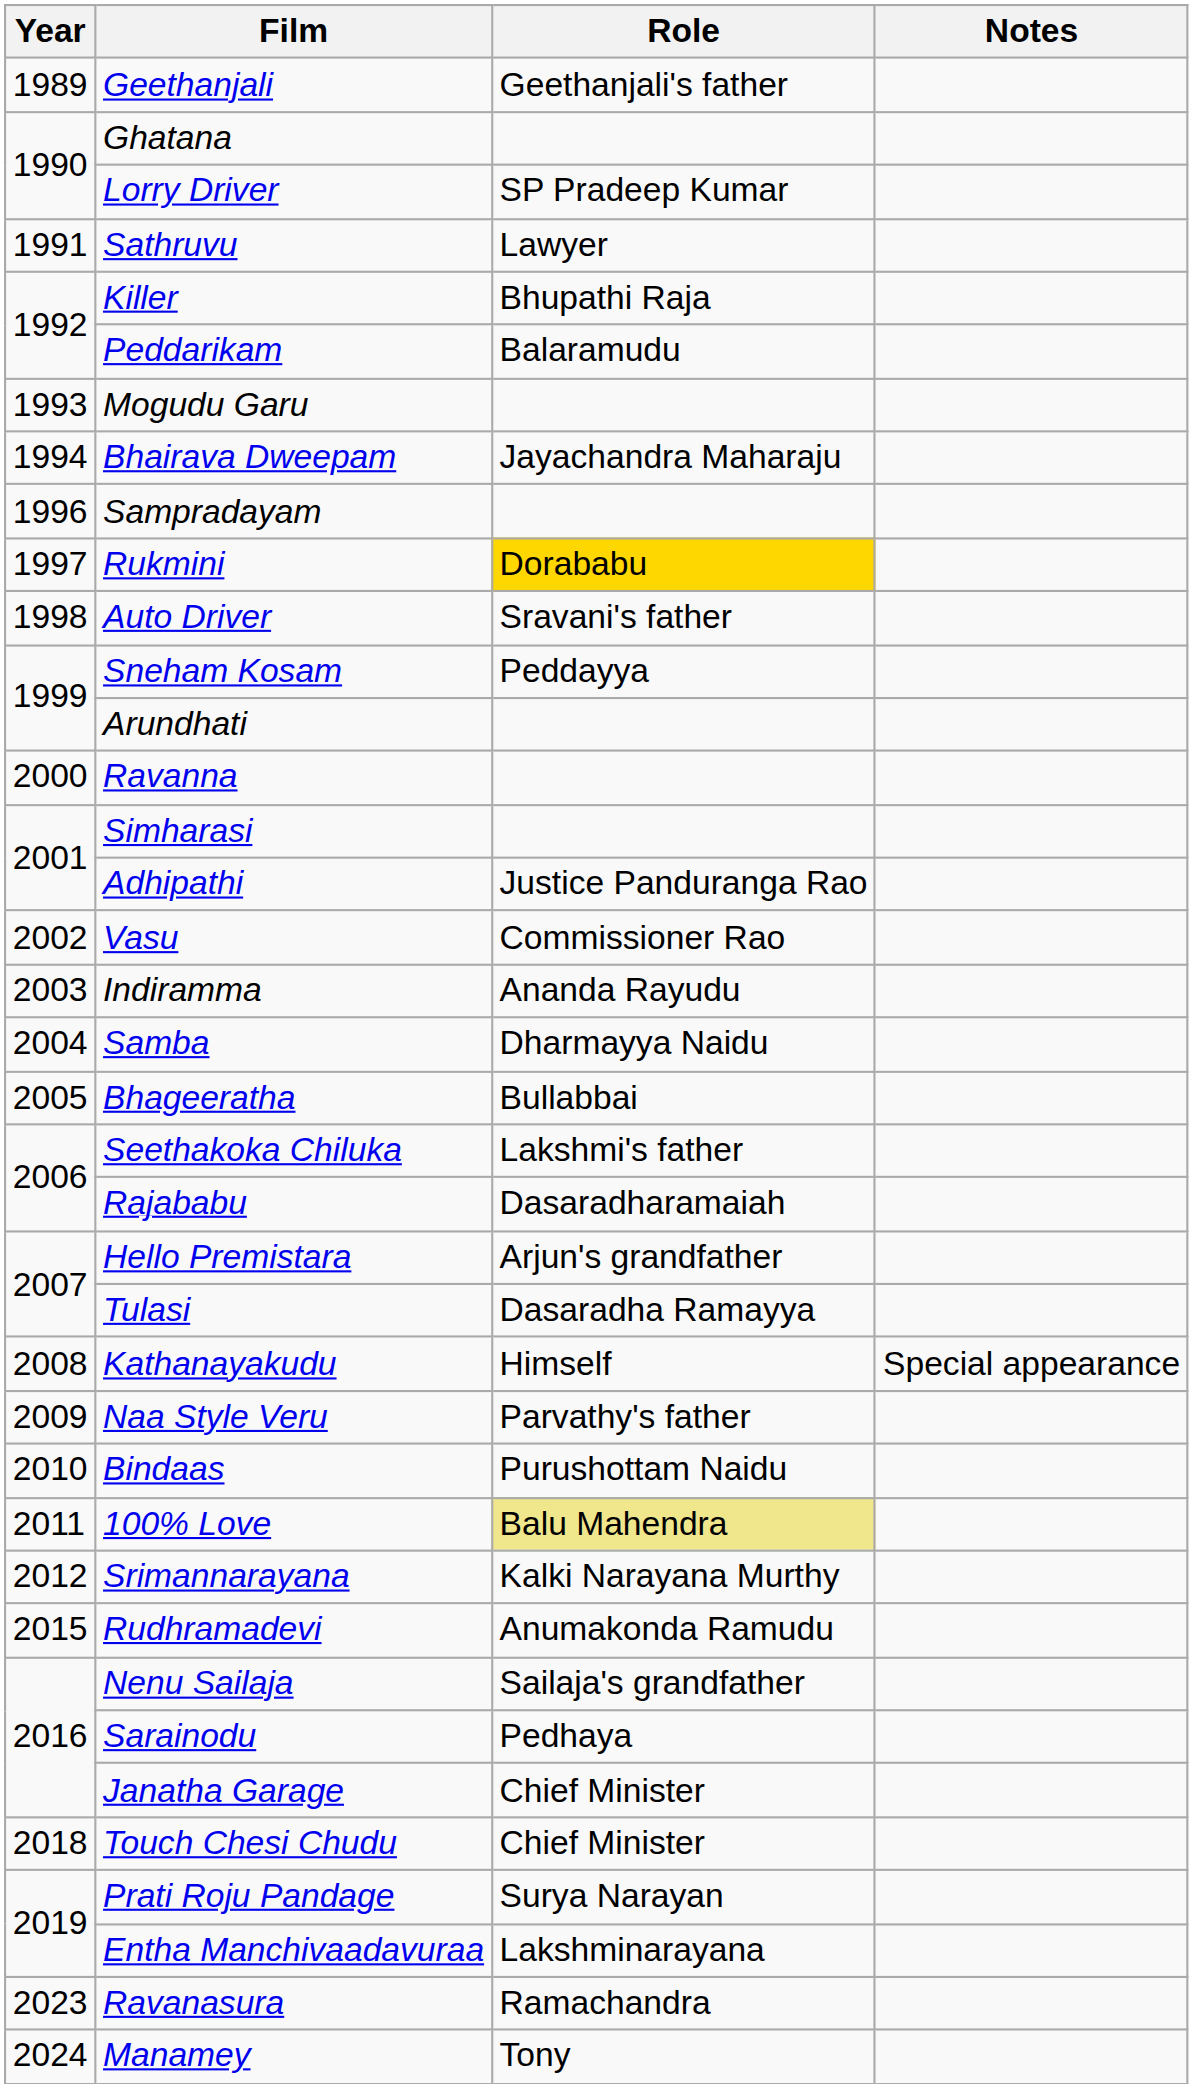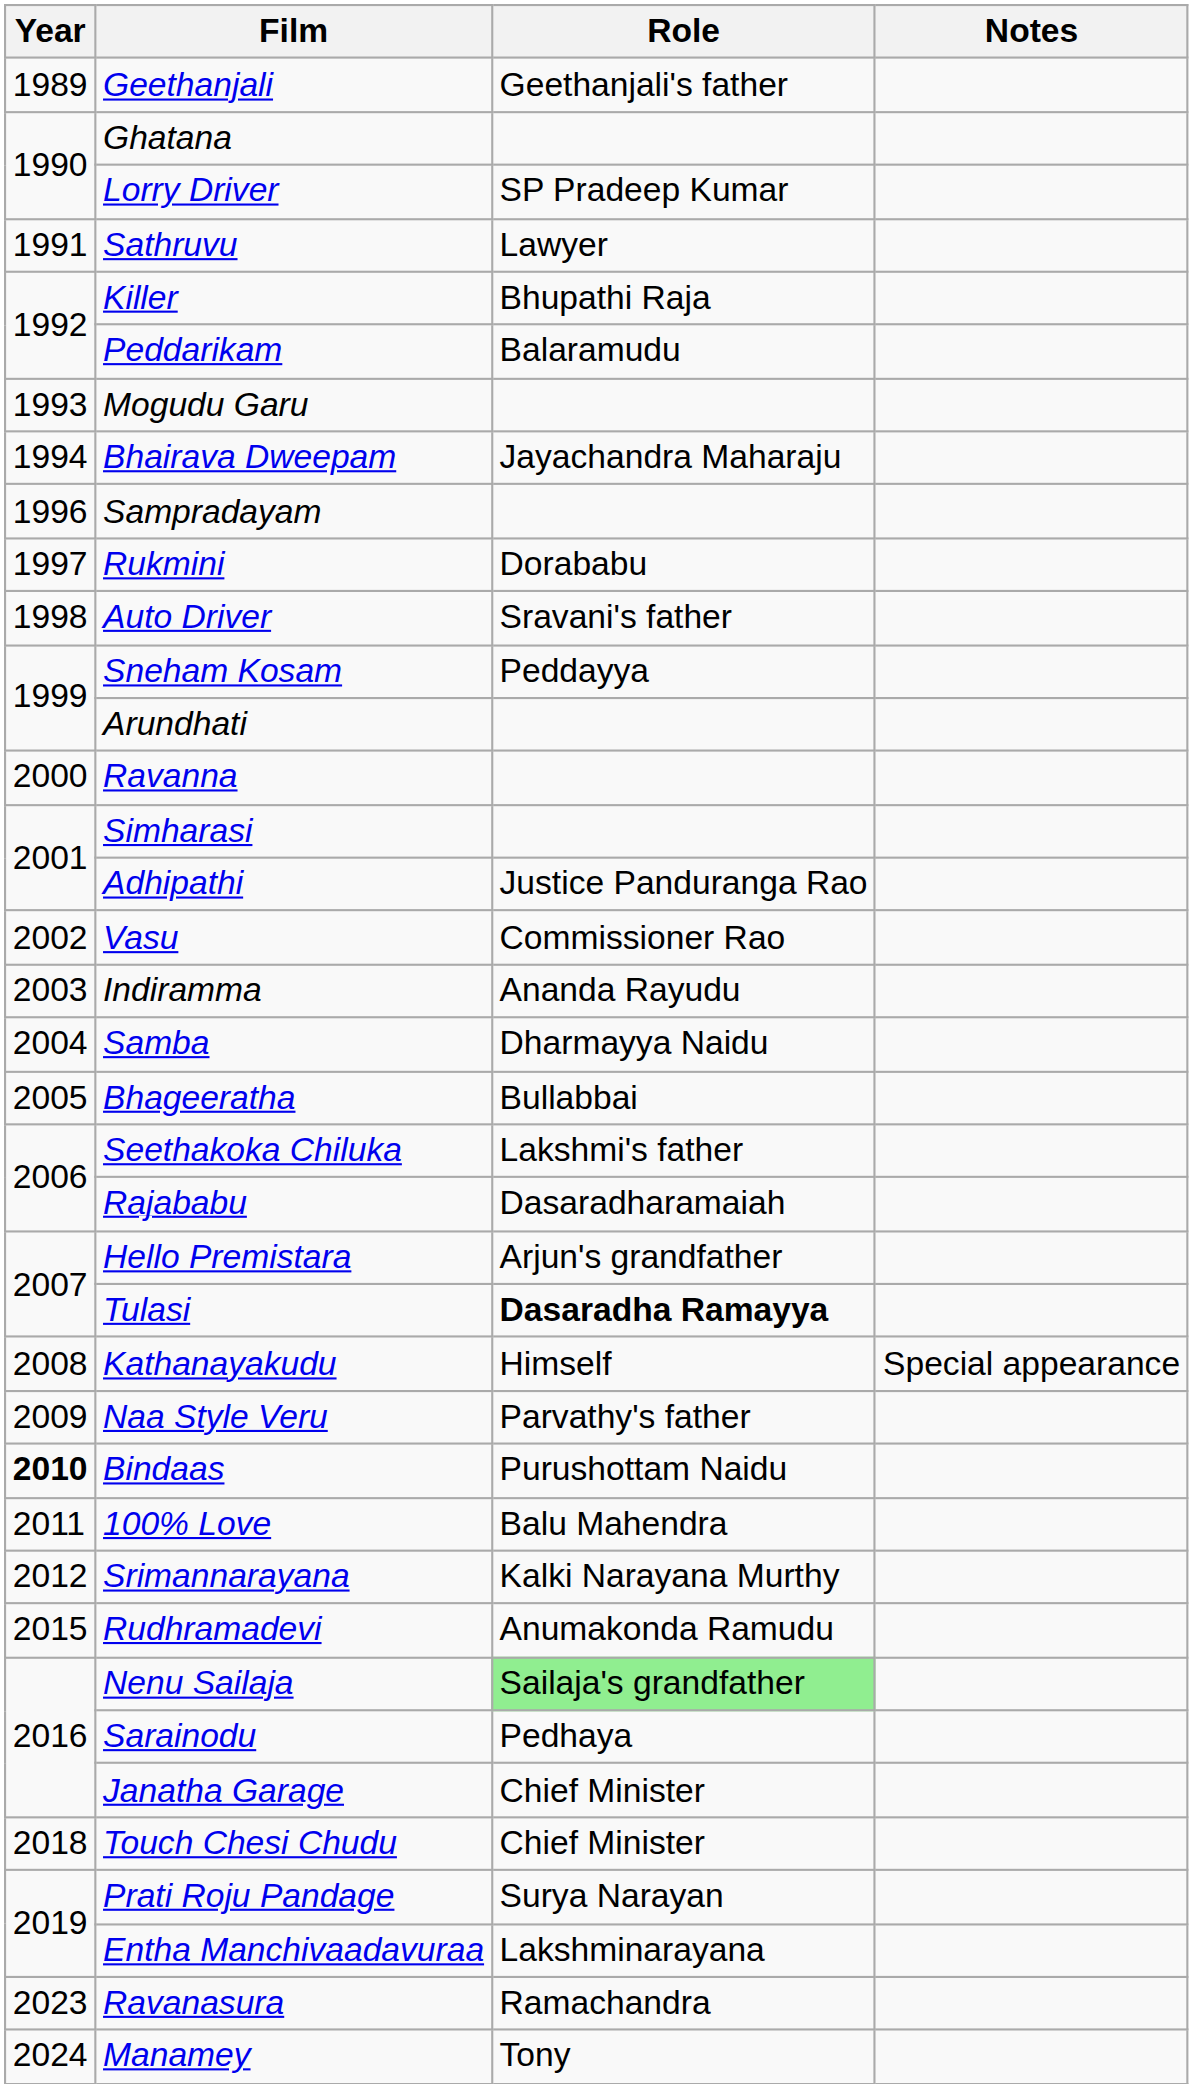(573, 564) gold background -> (573, 564) no background
(657, 1310) normal -> (664, 1310) bold
(50, 1469) normal -> (50, 1469) bold
(614, 1523) khaki background -> (614, 1523) no background
(652, 1683) no background -> (652, 1683) lightgreen background
